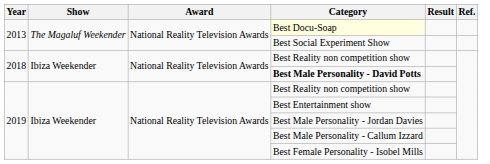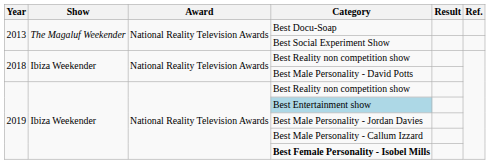(305, 27) lightyellow background -> (305, 27) no background
(347, 74) bold -> (343, 74) normal
(322, 105) no background -> (322, 105) lightblue background
(348, 151) normal -> (351, 151) bold
